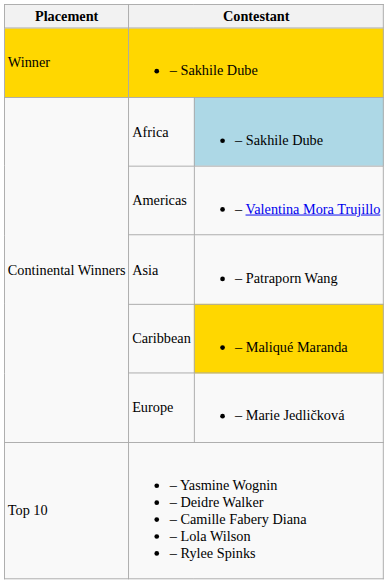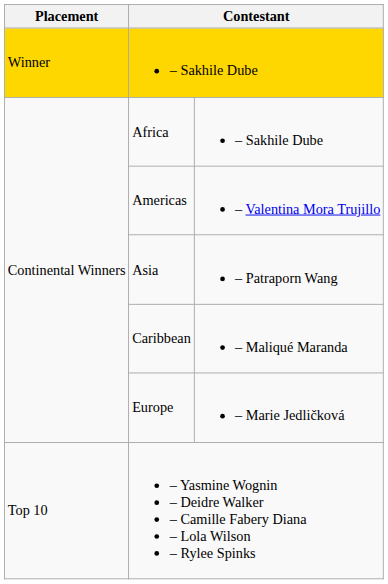(289, 140) lightblue background -> (289, 140) no background
(289, 347) gold background -> (289, 347) no background
